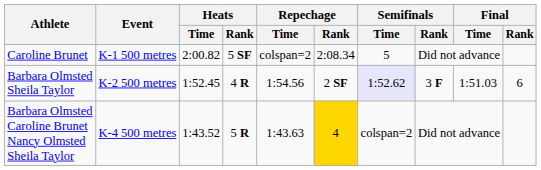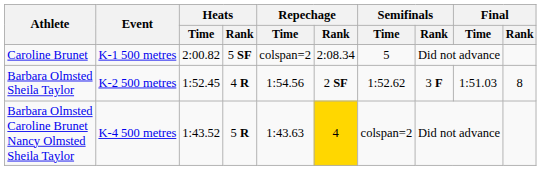(386, 83) lavender background -> (386, 83) no background
(520, 83) 6 -> (520, 83) 8
